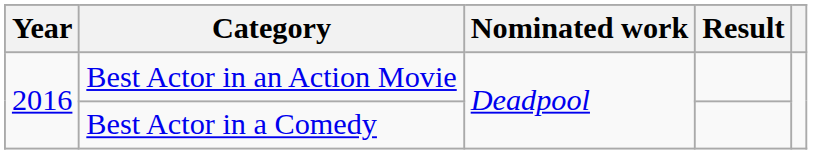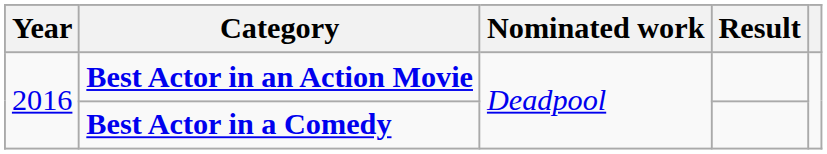(272, 76) normal -> (280, 76) bold
(232, 124) normal -> (239, 124) bold
